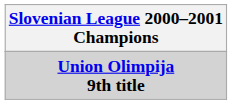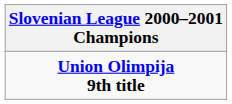(116, 75) lightgrey background -> (116, 75) no background
